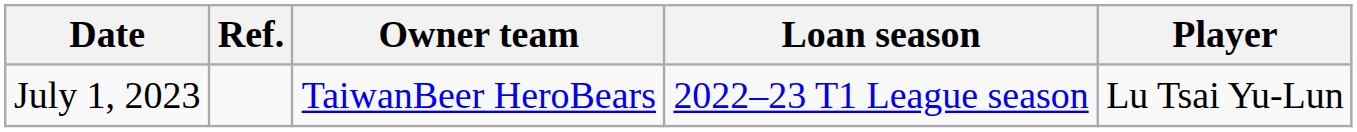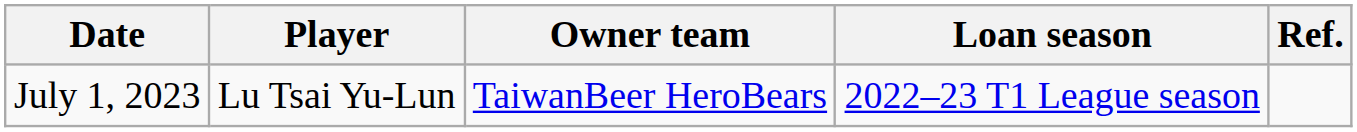columns swapped: (1225, 34) <-> (251, 34)
